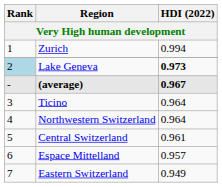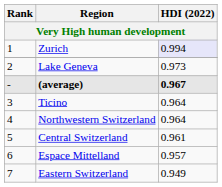(173, 48) no background -> (173, 48) lavender background
(10, 66) lightblue background -> (10, 66) no background
(173, 66) bold -> (173, 66) normal
